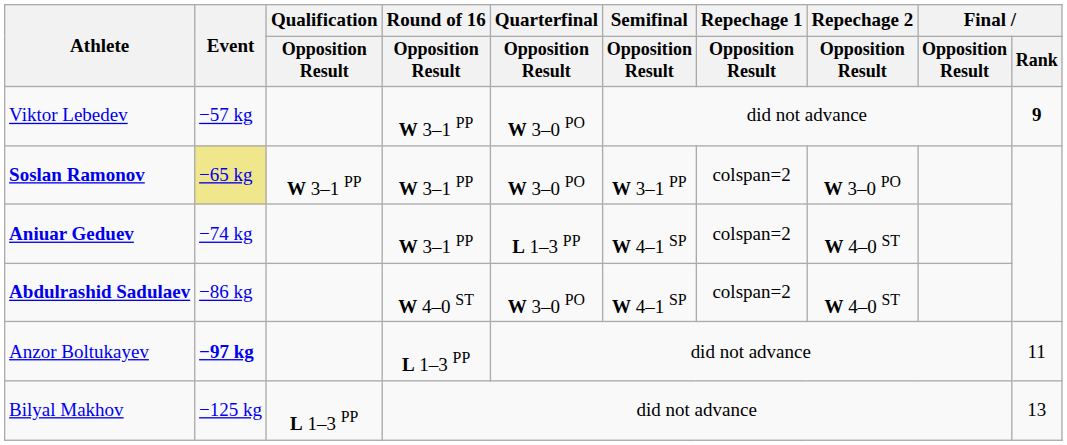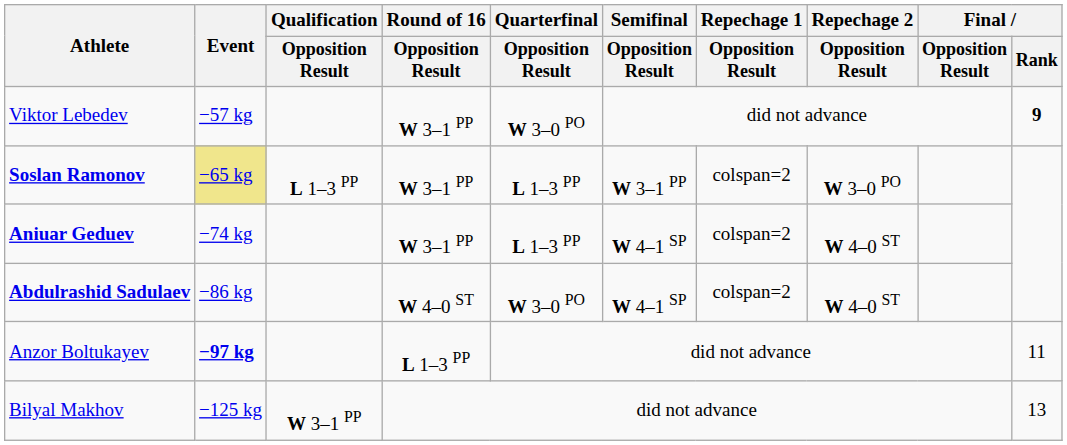(324, 186) W 3–1 PP -> (324, 186) L 1–3 PP
(546, 186) W 3–0 PO -> (546, 186) L 1–3 PP
(324, 421) L 1–3 PP -> (324, 421) W 3–1 PP
